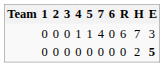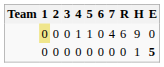columns swapped: (112, 14) <-> (101, 14)
(45, 33) no background -> (45, 33) khaki background
(137, 33) 7 -> (137, 33) 9
(152, 33) 3 -> (152, 33) 0
(137, 52) 2 -> (137, 52) 1
